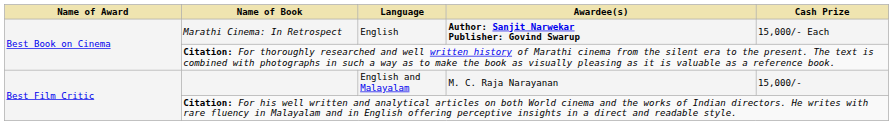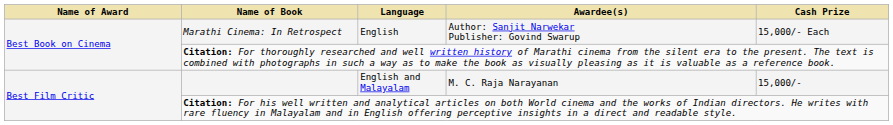(514, 32) bold -> (514, 32) normal
